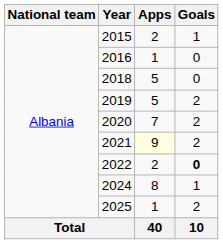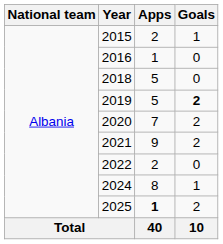(196, 100) normal -> (196, 100) bold
(155, 143) lightyellow background -> (155, 143) no background
(196, 164) bold -> (196, 164) normal
(155, 206) normal -> (155, 206) bold
